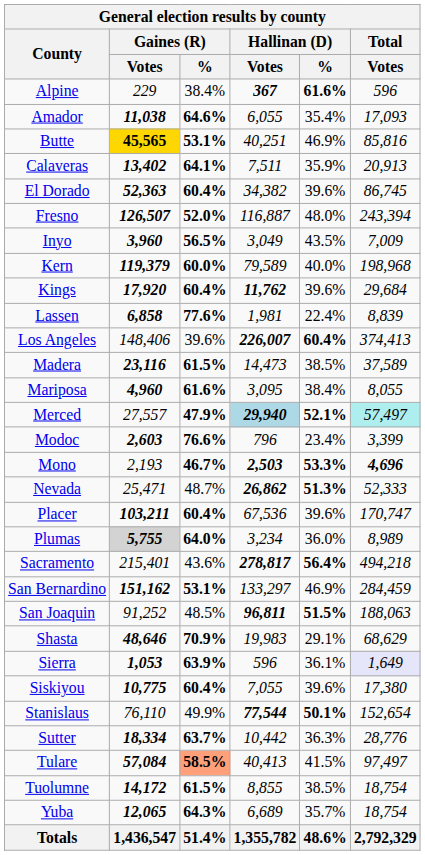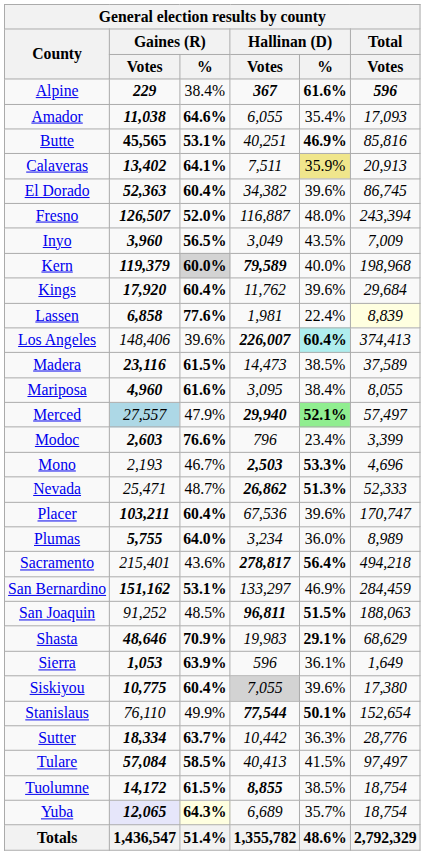(145, 91) normal -> (145, 91) bold
(385, 91) normal -> (385, 91) bold
(145, 141) gold background -> (145, 141) no background
(325, 141) normal -> (325, 141) bold
(325, 166) no background -> (325, 166) khaki background
(205, 265) no background -> (205, 265) lightgrey background
(265, 265) normal -> (265, 265) bold
(265, 290) bold -> (265, 290) normal
(385, 315) no background -> (385, 315) lightyellow background
(325, 340) no background -> (325, 340) paleturquoise background
(145, 414) no background -> (145, 414) lightblue background
(205, 414) bold -> (205, 414) normal
(265, 414) lightblue background -> (265, 414) no background
(325, 414) no background -> (325, 414) lightgreen background
(385, 414) paleturquoise background -> (385, 414) no background
(205, 464) bold -> (205, 464) normal
(385, 464) bold -> (385, 464) normal
(145, 539) lightgrey background -> (145, 539) no background
(325, 638) normal -> (325, 638) bold
(385, 663) lavender background -> (385, 663) no background
(265, 688) no background -> (265, 688) lightgrey background
(205, 762) lightsalmon background -> (205, 762) no background
(265, 787) normal -> (265, 787) bold
(145, 812) no background -> (145, 812) lavender background
(205, 812) no background -> (205, 812) lightyellow background
